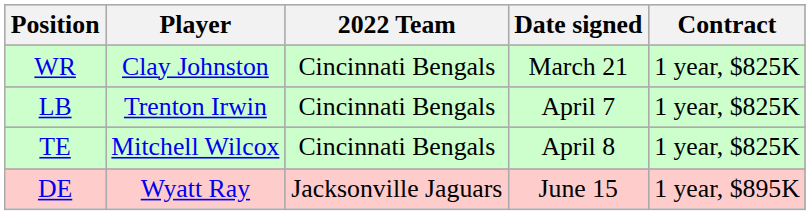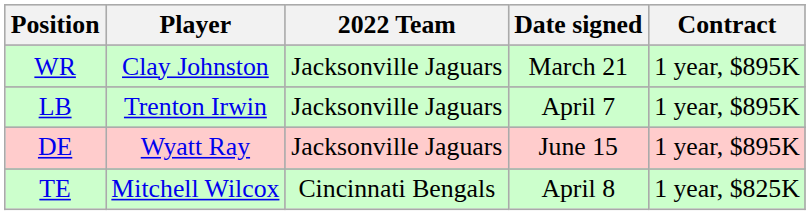(397, 65) Cincinnati Bengals -> (397, 65) Jacksonville Jaguars
(727, 65) 1 year, $825K -> (727, 65) 1 year, $895K
(397, 106) Cincinnati Bengals -> (397, 106) Jacksonville Jaguars
(727, 106) 1 year, $825K -> (727, 106) 1 year, $895K
rows swapped: (55, 188) <-> (55, 147)
